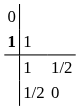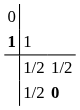(27, 68) 1 -> (34, 68) 1/2
(55, 93) normal -> (55, 93) bold
